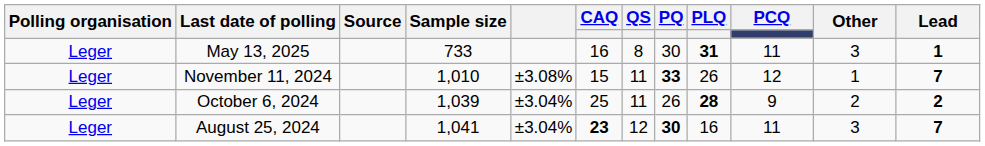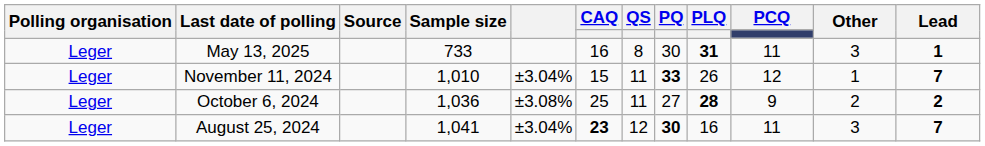(544, 76) ±3.08% -> (544, 76) ±3.04%
(458, 101) 1,039 -> (458, 101) 1,036
(544, 101) ±3.04% -> (544, 101) ±3.08%
(671, 101) 26 -> (671, 101) 27
